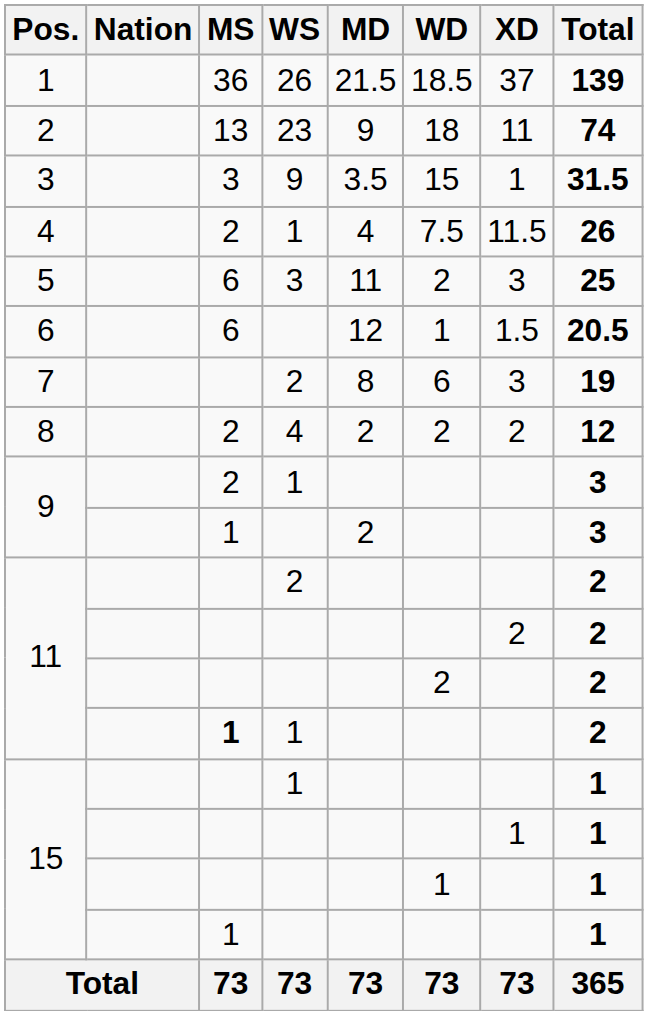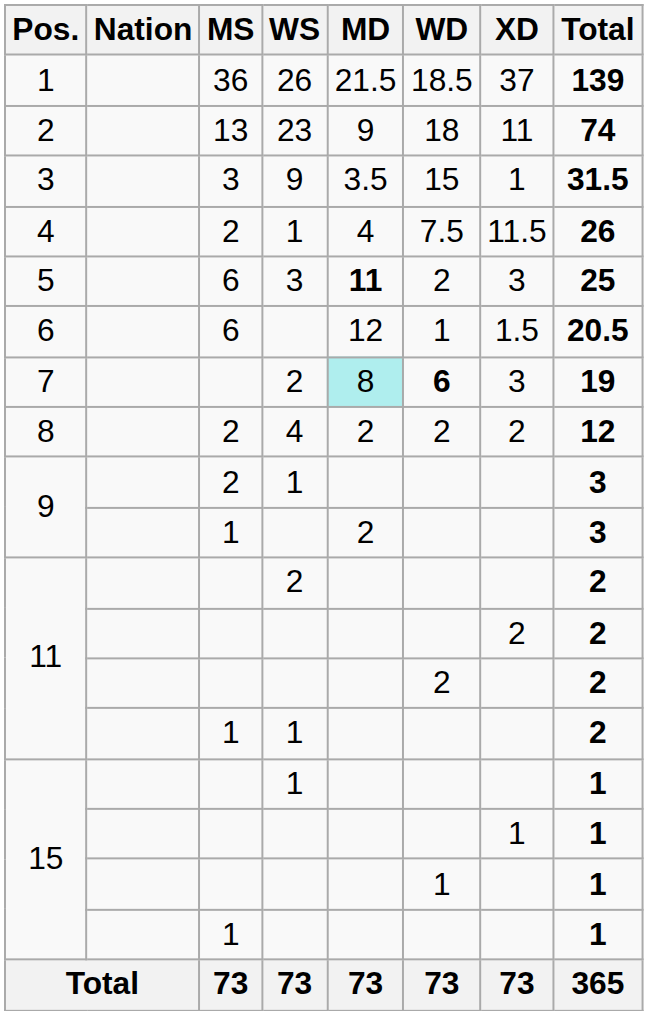(366, 280) normal -> (366, 280) bold
(366, 381) no background -> (366, 381) paleturquoise background
(442, 381) normal -> (442, 381) bold
(231, 733) bold -> (231, 733) normal
